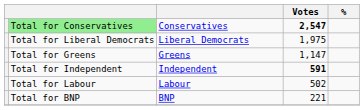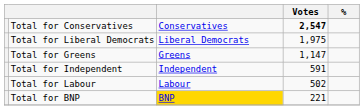(72, 26) lightgreen background -> (72, 26) no background
(318, 69) bold -> (318, 69) normal
(167, 98) no background -> (167, 98) gold background
